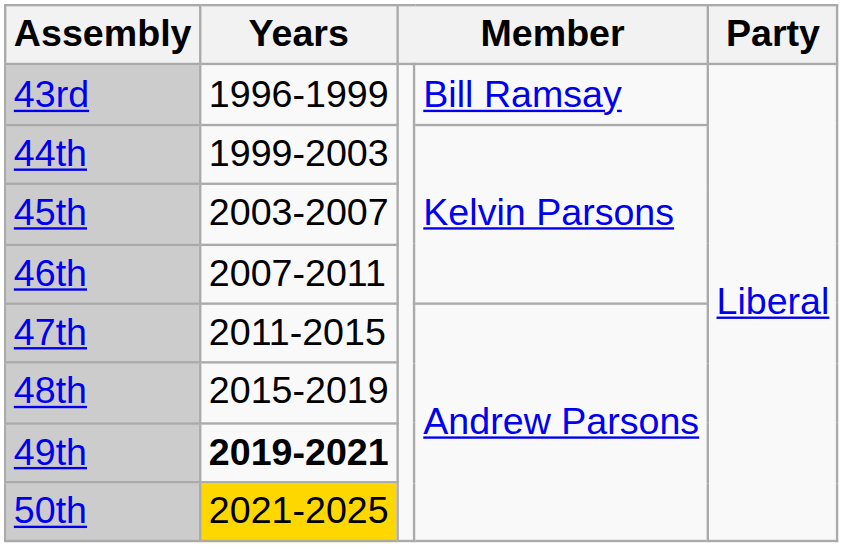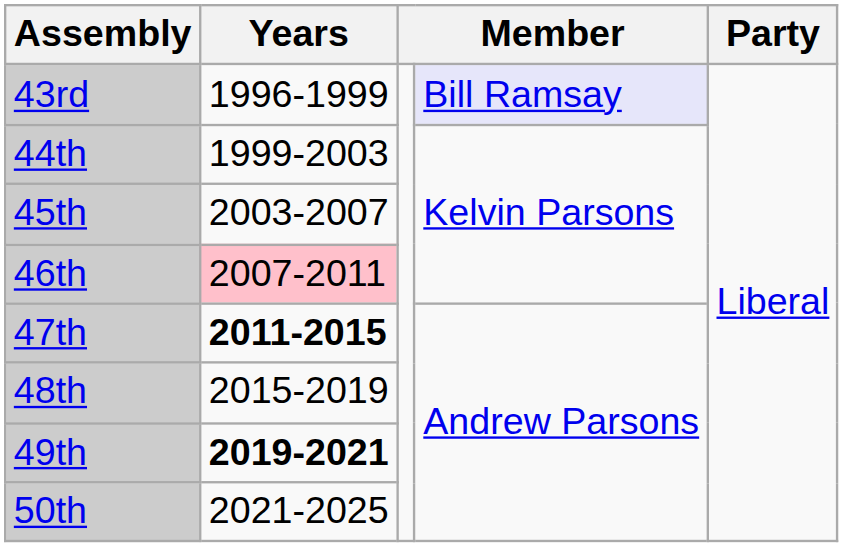(523, 93) no background -> (523, 93) lavender background
(297, 272) no background -> (297, 272) pink background
(297, 332) normal -> (298, 332) bold
(299, 511) gold background -> (299, 511) no background
